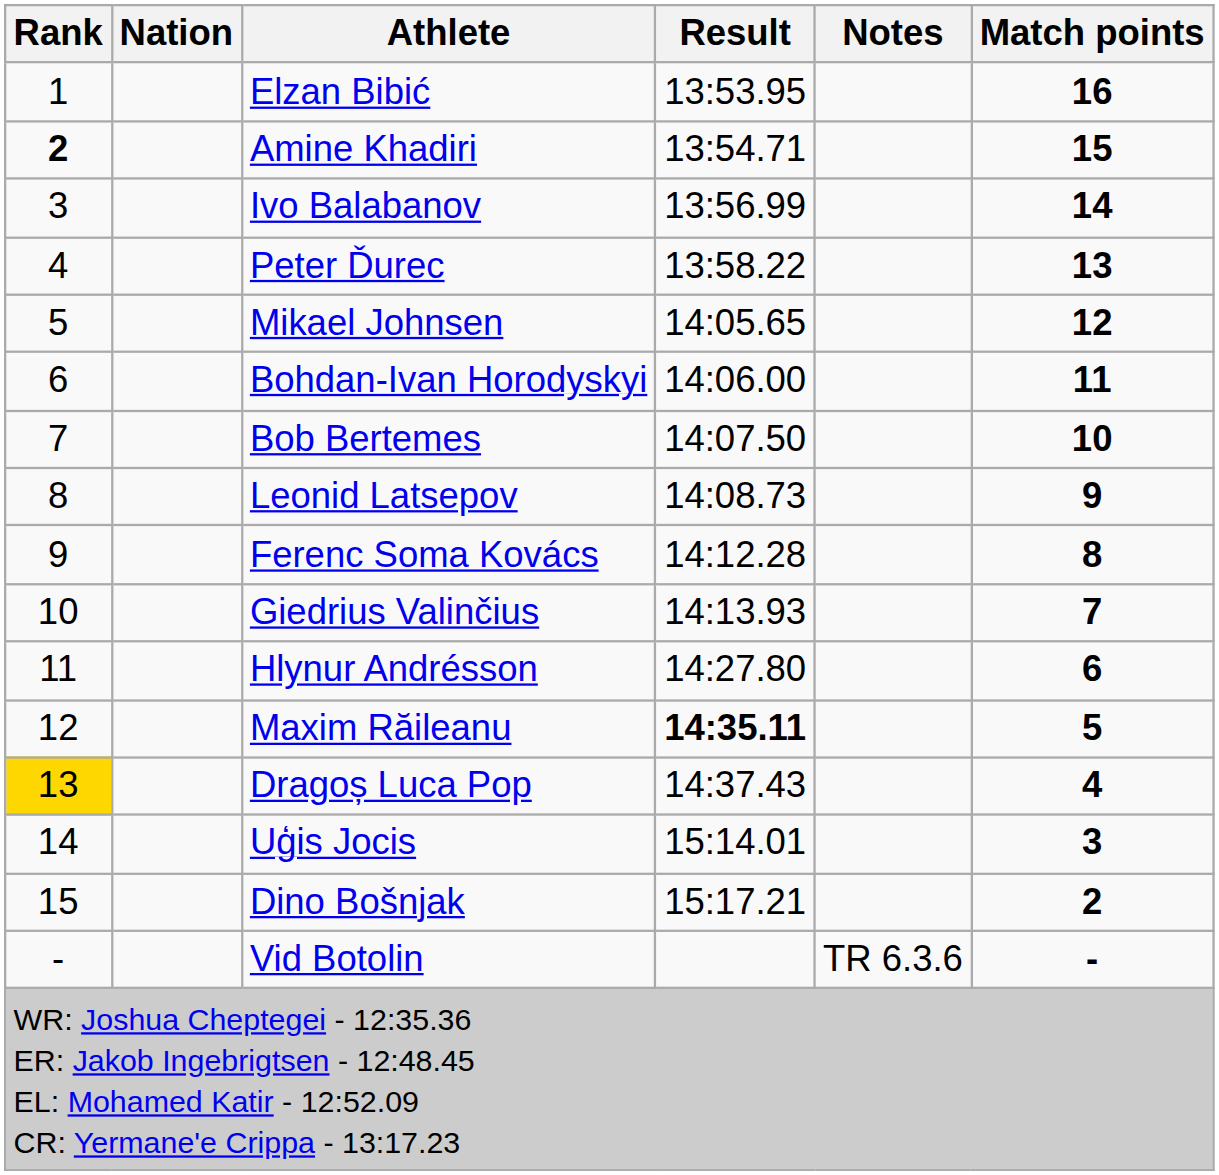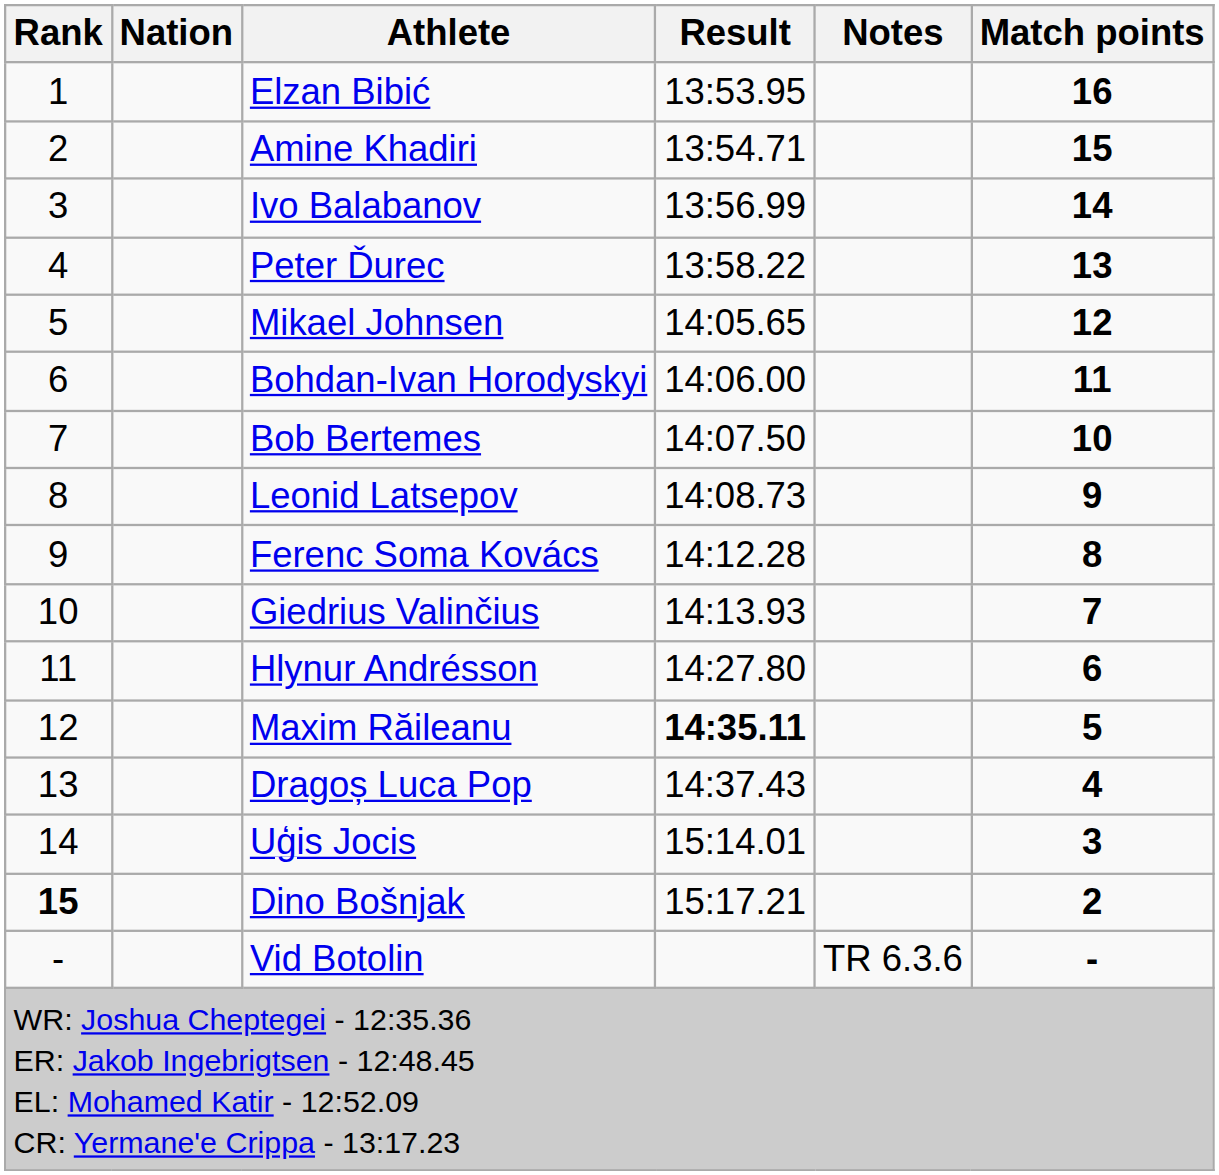(58, 149) bold -> (58, 149) normal
(58, 785) gold background -> (58, 785) no background
(58, 901) normal -> (58, 901) bold
